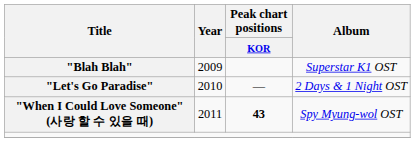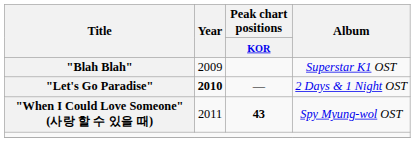(210, 86) normal -> (210, 86) bold
